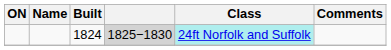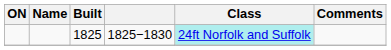(87, 34) 1824 -> (87, 34) 1825
(140, 34) lightgrey background -> (140, 34) no background
